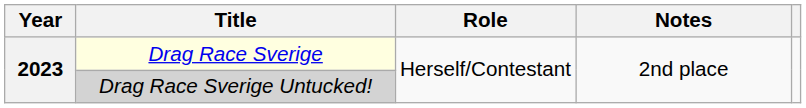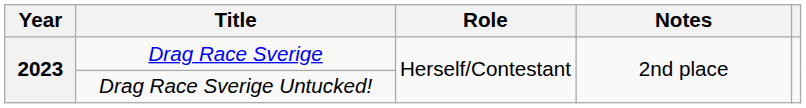(236, 53) lightyellow background -> (236, 53) no background
(236, 86) lightgrey background -> (236, 86) no background
